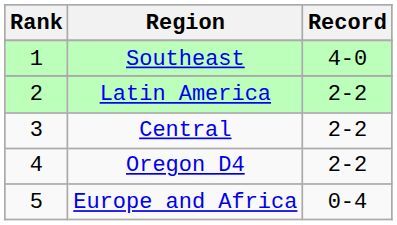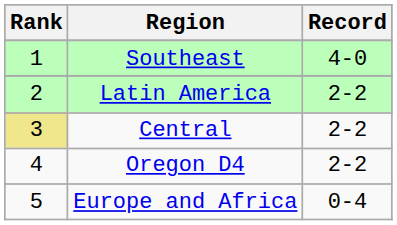(36, 130) no background -> (36, 130) khaki background
